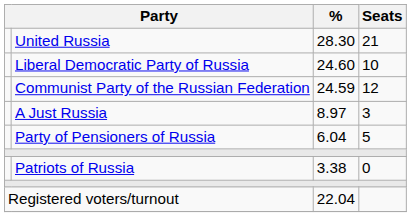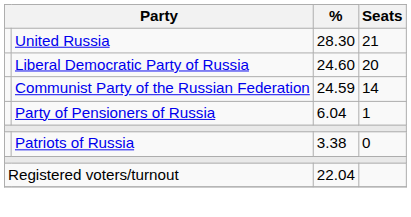(370, 64) 10 -> (370, 64) 20
(370, 88) 12 -> (370, 88) 14
- row: (61, 112)
(366, 137) 5 -> (366, 112) 1
